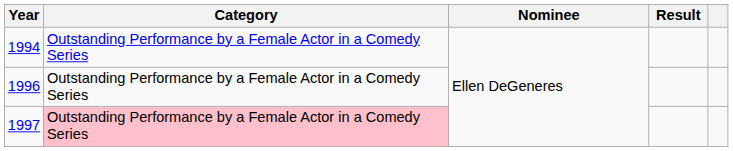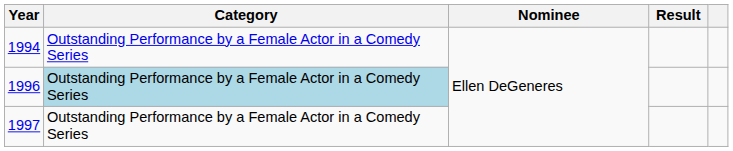(233, 86) no background -> (233, 86) lightblue background
(233, 126) pink background -> (233, 126) no background
